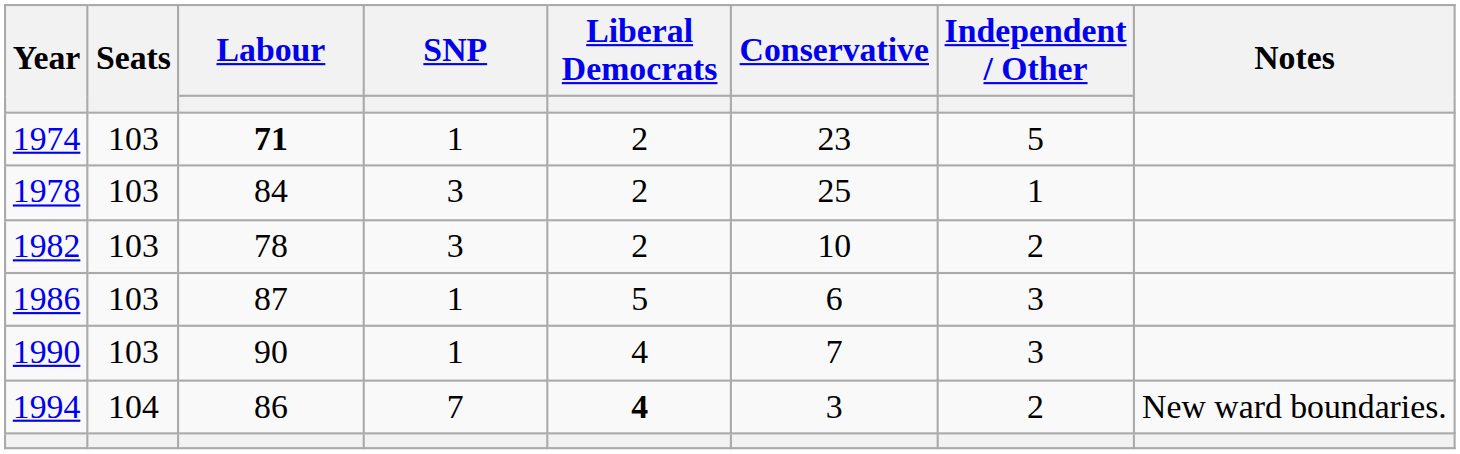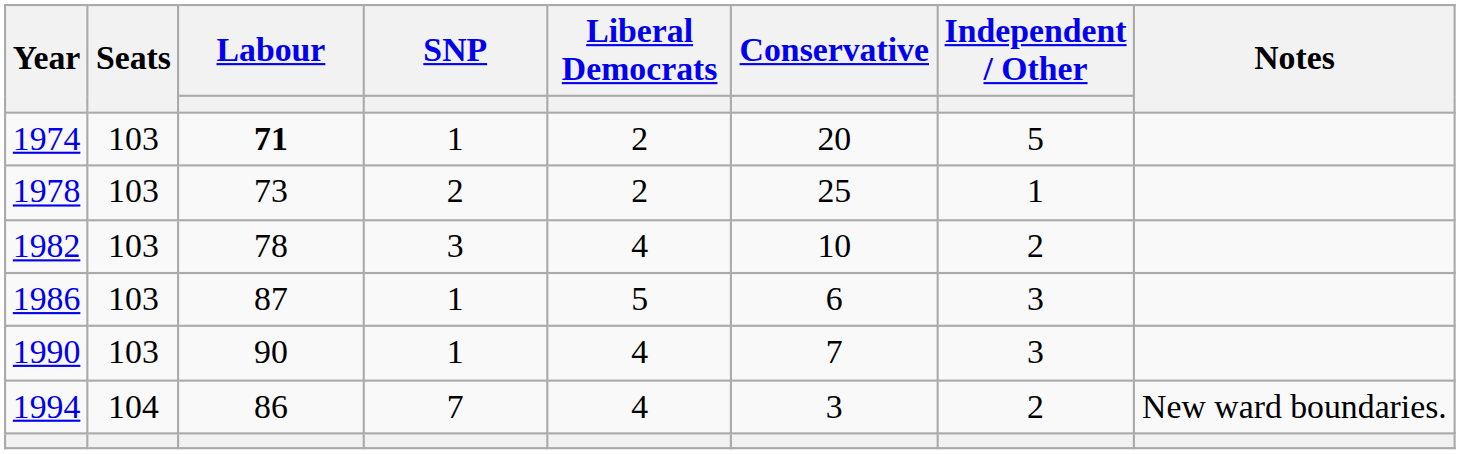(834, 138) 23 -> (834, 138) 20
(271, 191) 84 -> (271, 191) 73
(455, 191) 3 -> (455, 191) 2
(640, 245) 2 -> (640, 245) 4
(640, 406) bold -> (640, 406) normal
